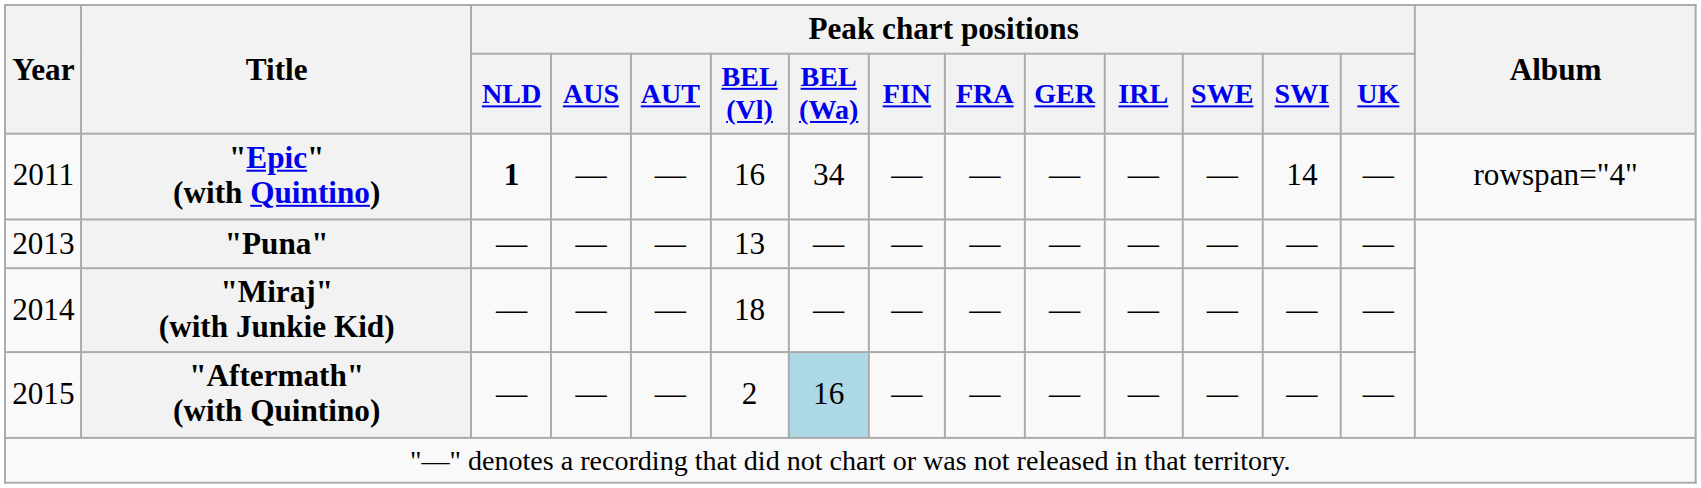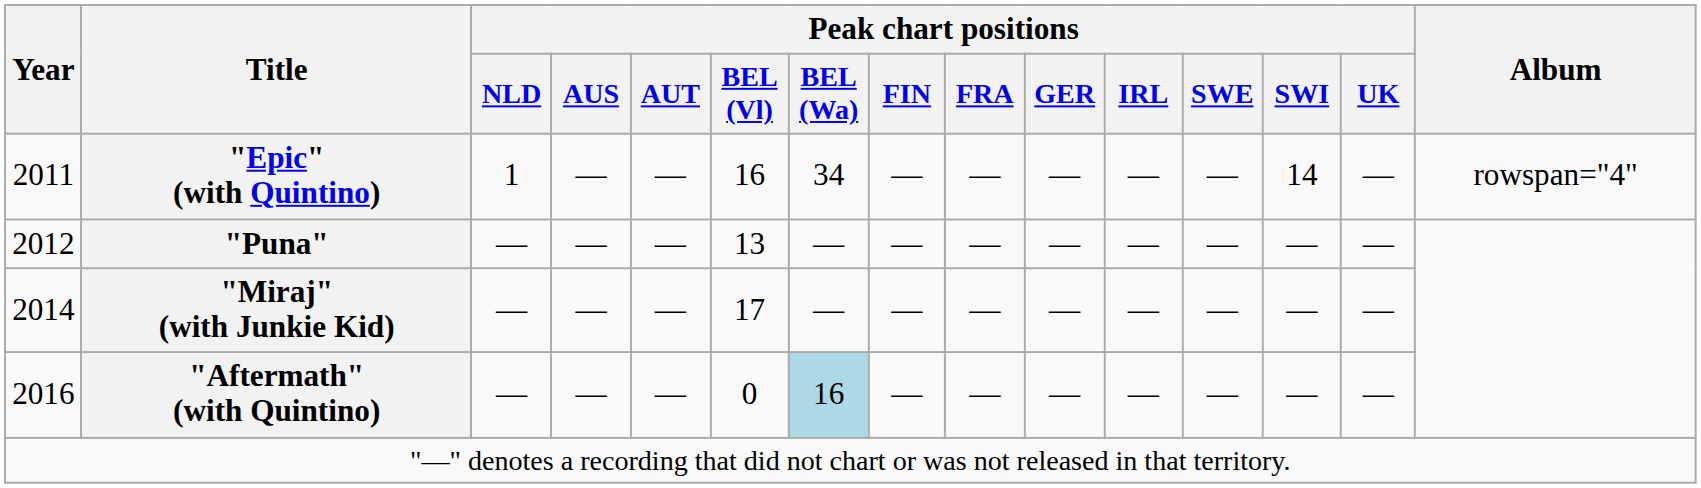(512, 175) bold -> (512, 175) normal
(43, 242) 2013 -> (43, 242) 2012
(750, 309) 18 -> (750, 309) 17
(43, 394) 2015 -> (43, 394) 2016
(750, 394) 2 -> (750, 394) 0
